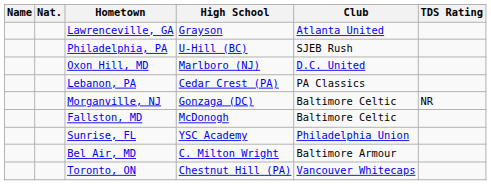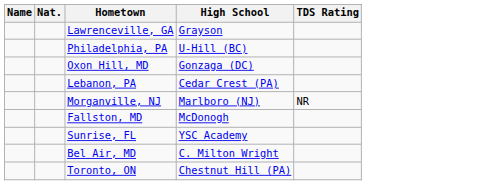- column: (356, 13)
(219, 65) Marlboro (NJ) -> (216, 65) Gonzaga (DC)
(216, 100) Gonzaga (DC) -> (219, 100) Marlboro (NJ)
